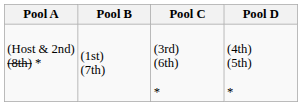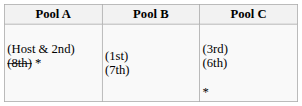- column: (261, 14)
